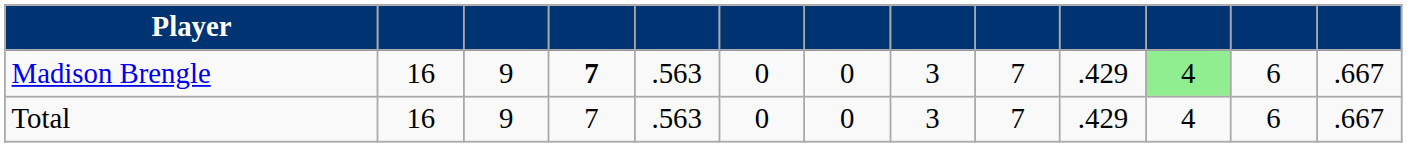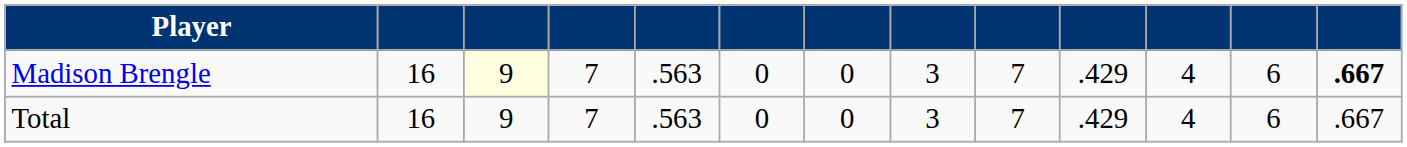(506, 73) no background -> (506, 73) lightyellow background
(591, 73) bold -> (591, 73) normal
(1188, 73) lightgreen background -> (1188, 73) no background
(1359, 73) normal -> (1359, 73) bold
